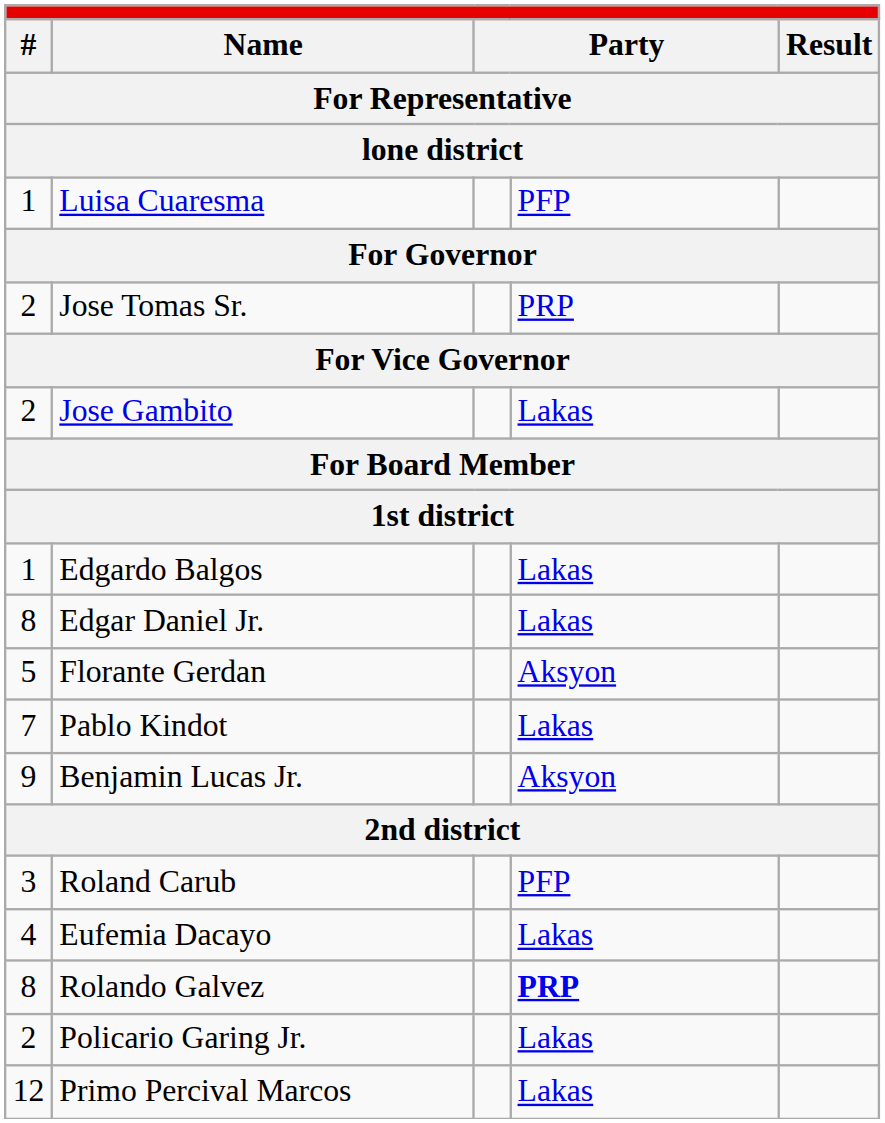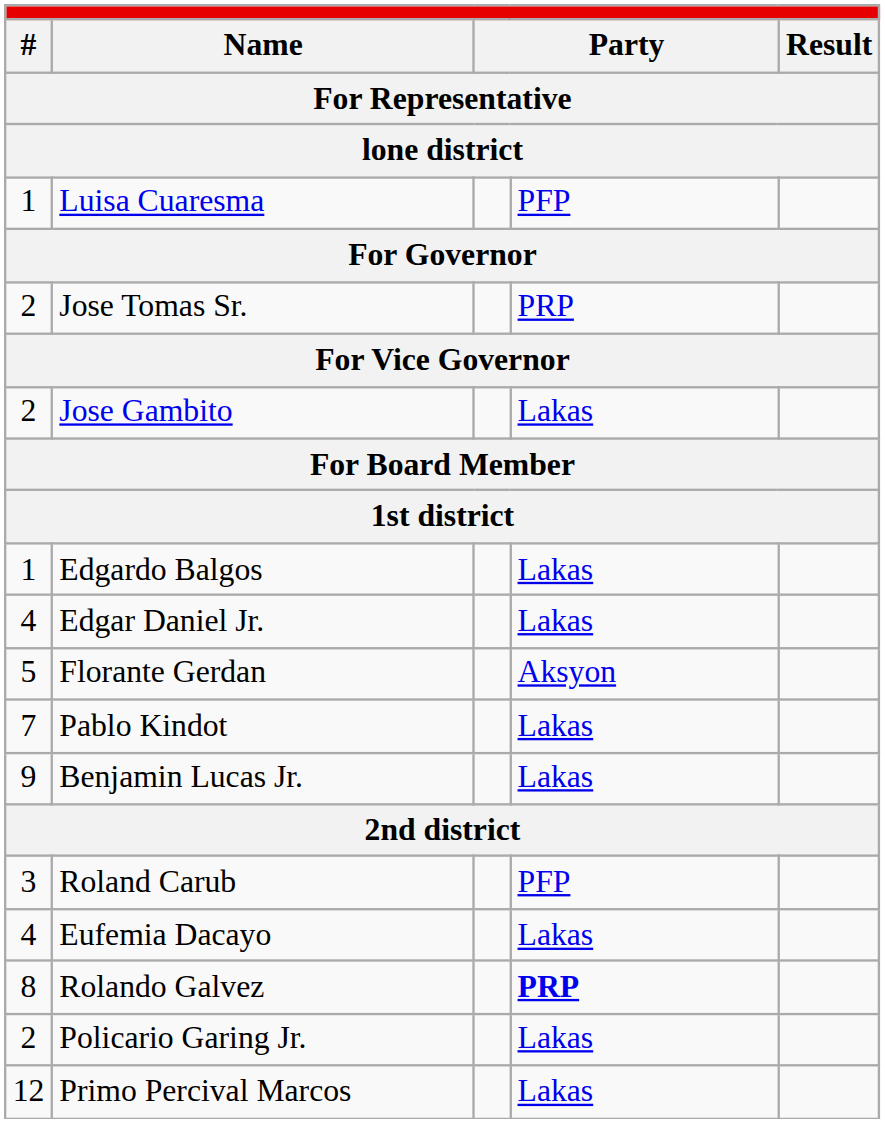(28, 620) 8 -> (28, 620) 4
(567, 777) Aksyon -> (555, 777) Lakas
